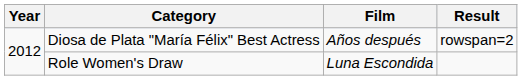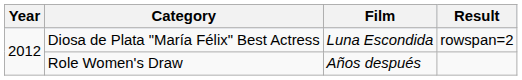(374, 39) Años después -> (380, 39) Luna Escondida
(380, 63) Luna Escondida -> (374, 63) Años después
